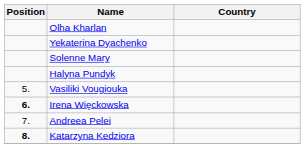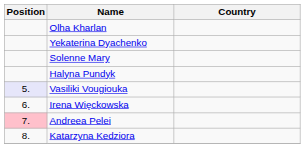(26, 89) no background -> (26, 89) lavender background
(26, 105) bold -> (26, 105) normal
(26, 120) no background -> (26, 120) pink background
(26, 136) bold -> (26, 136) normal
